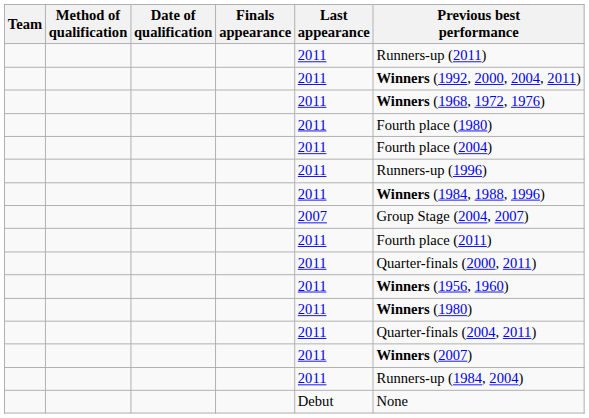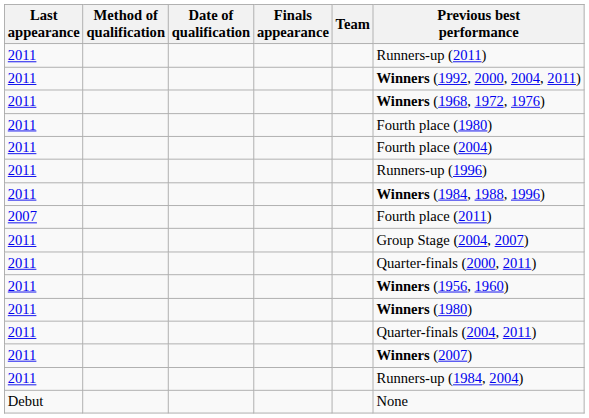columns swapped: (25, 24) <-> (334, 24)
(453, 217) Group Stage (2004, 2007) -> (434, 217) Fourth place (2011)
(434, 240) Fourth place (2011) -> (453, 240) Group Stage (2004, 2007)
